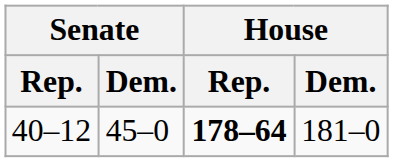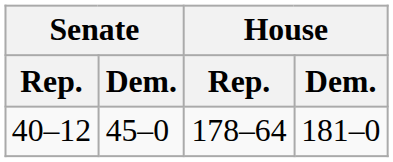(239, 130) bold -> (239, 130) normal
